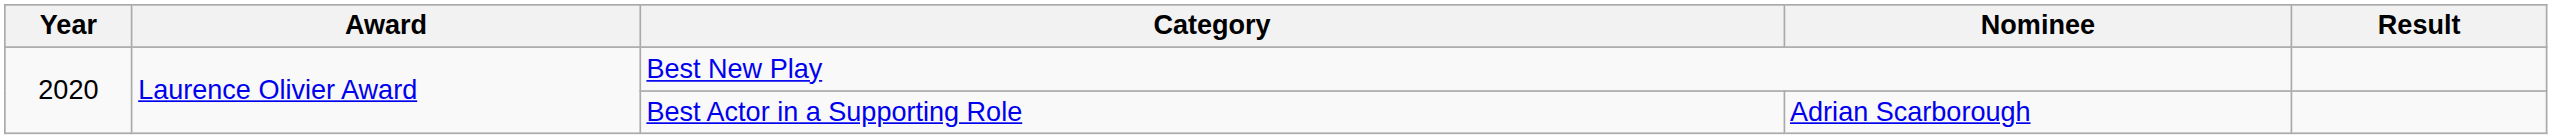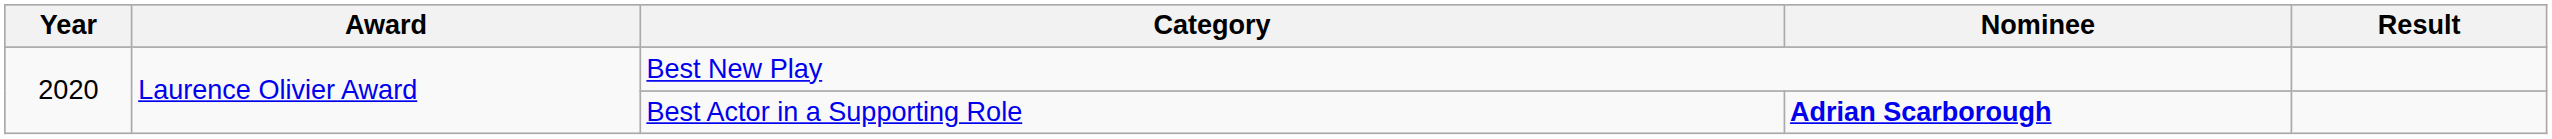(1910, 111) normal -> (1921, 111) bold
